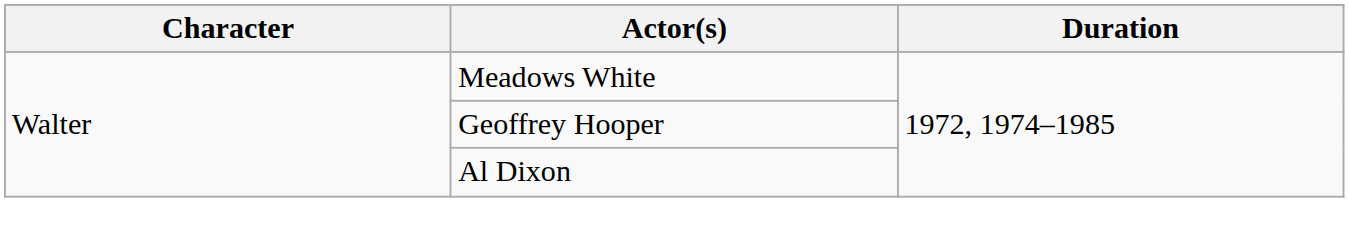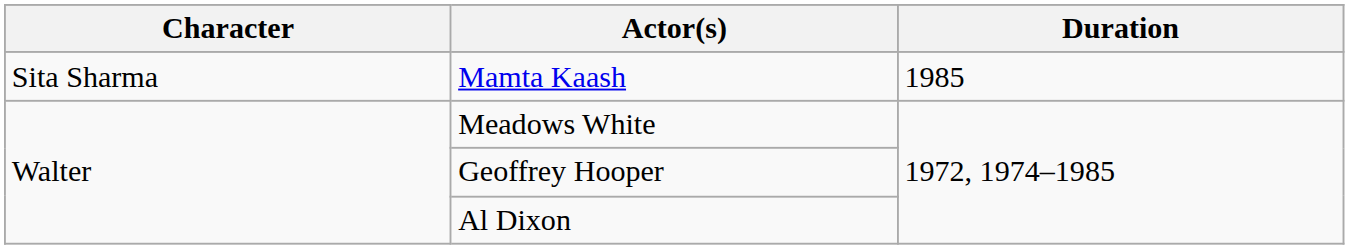+ row: (542, 76)
